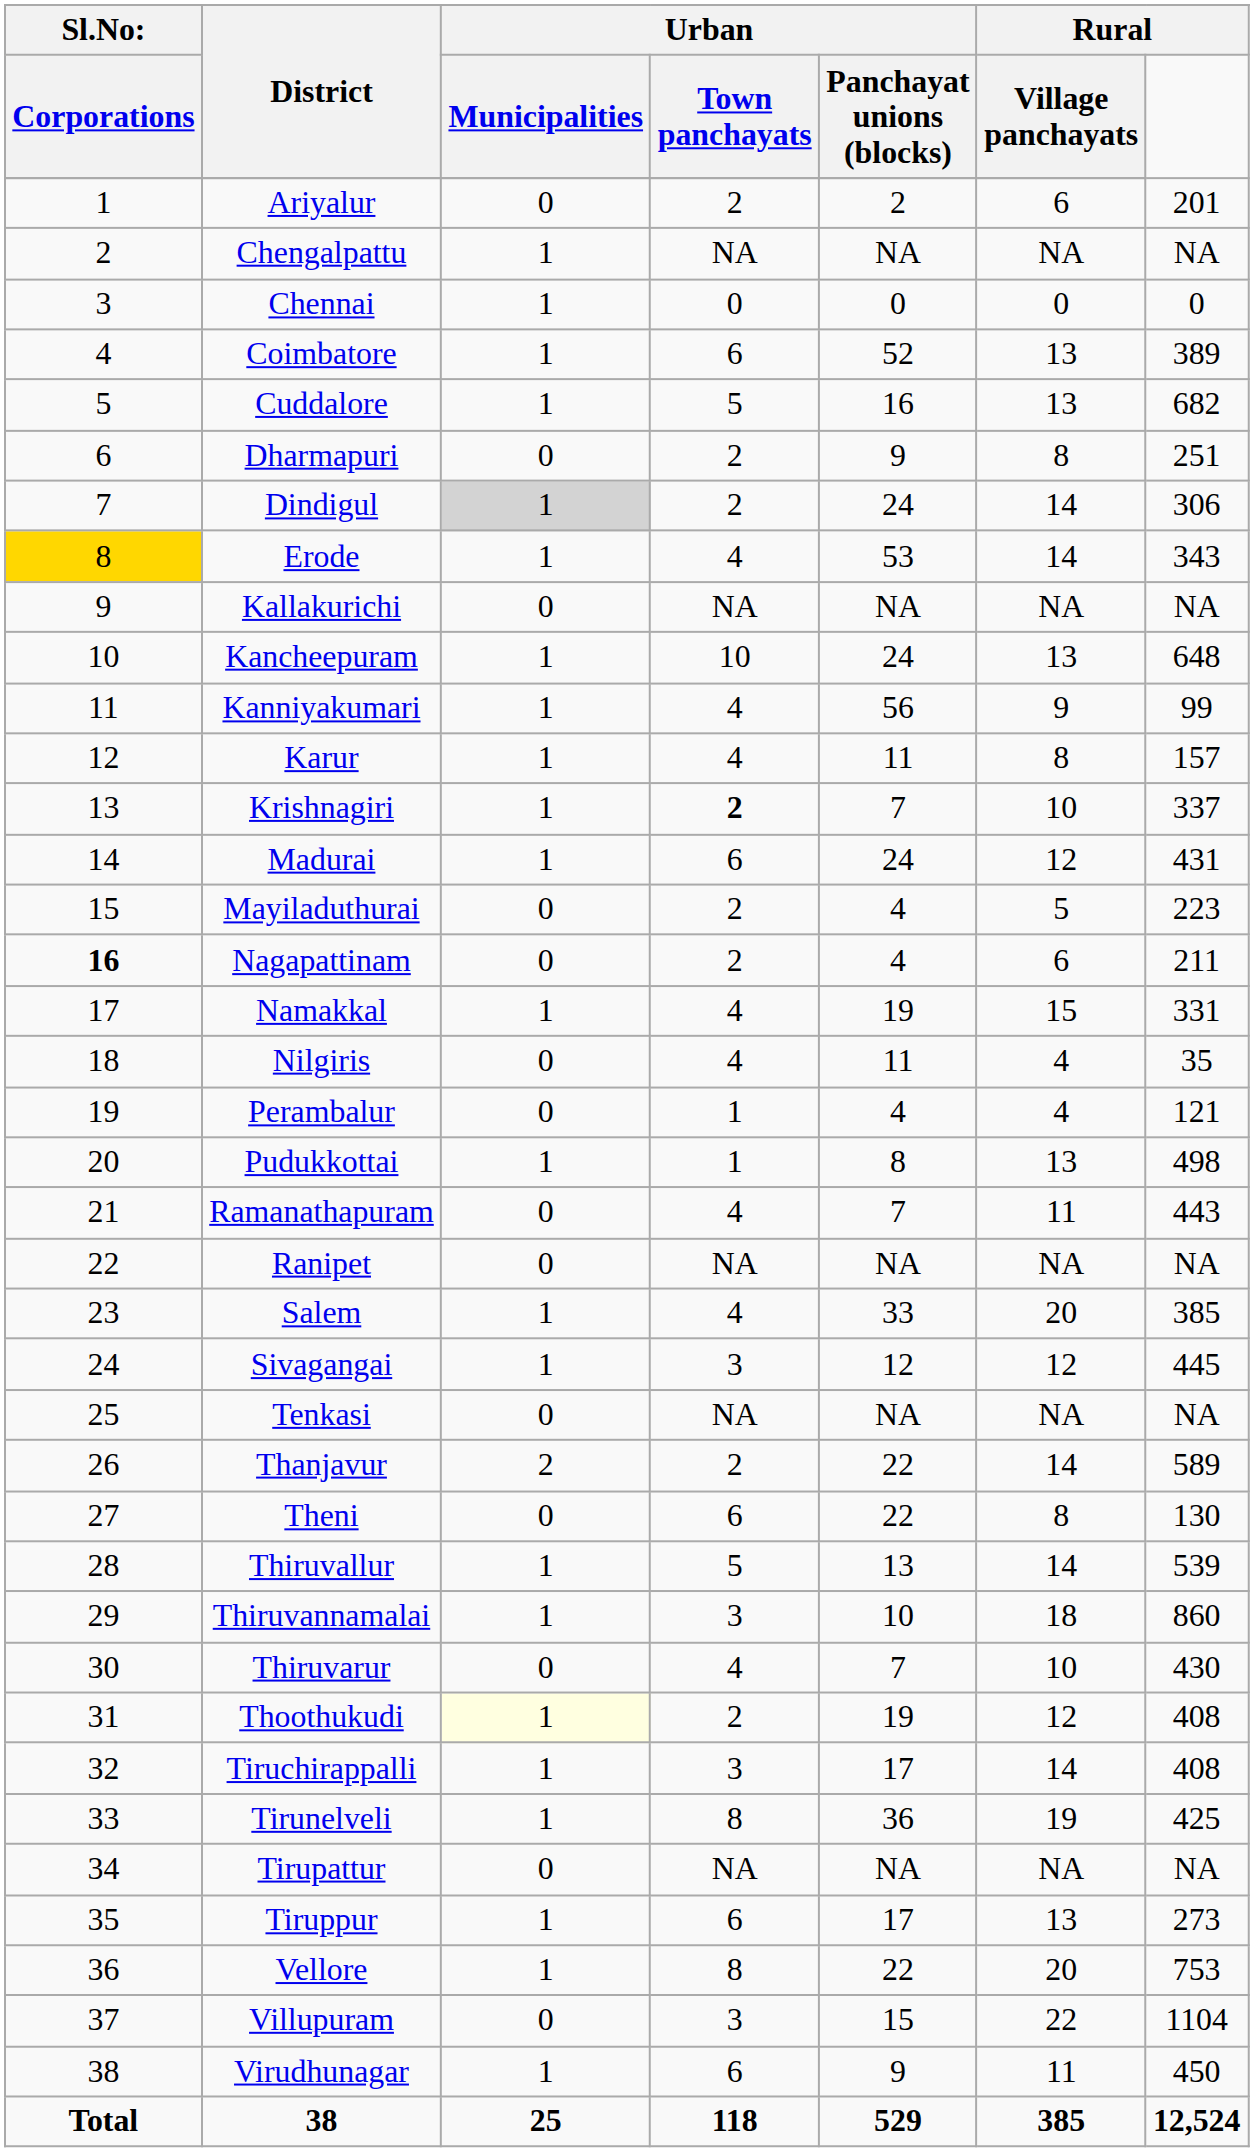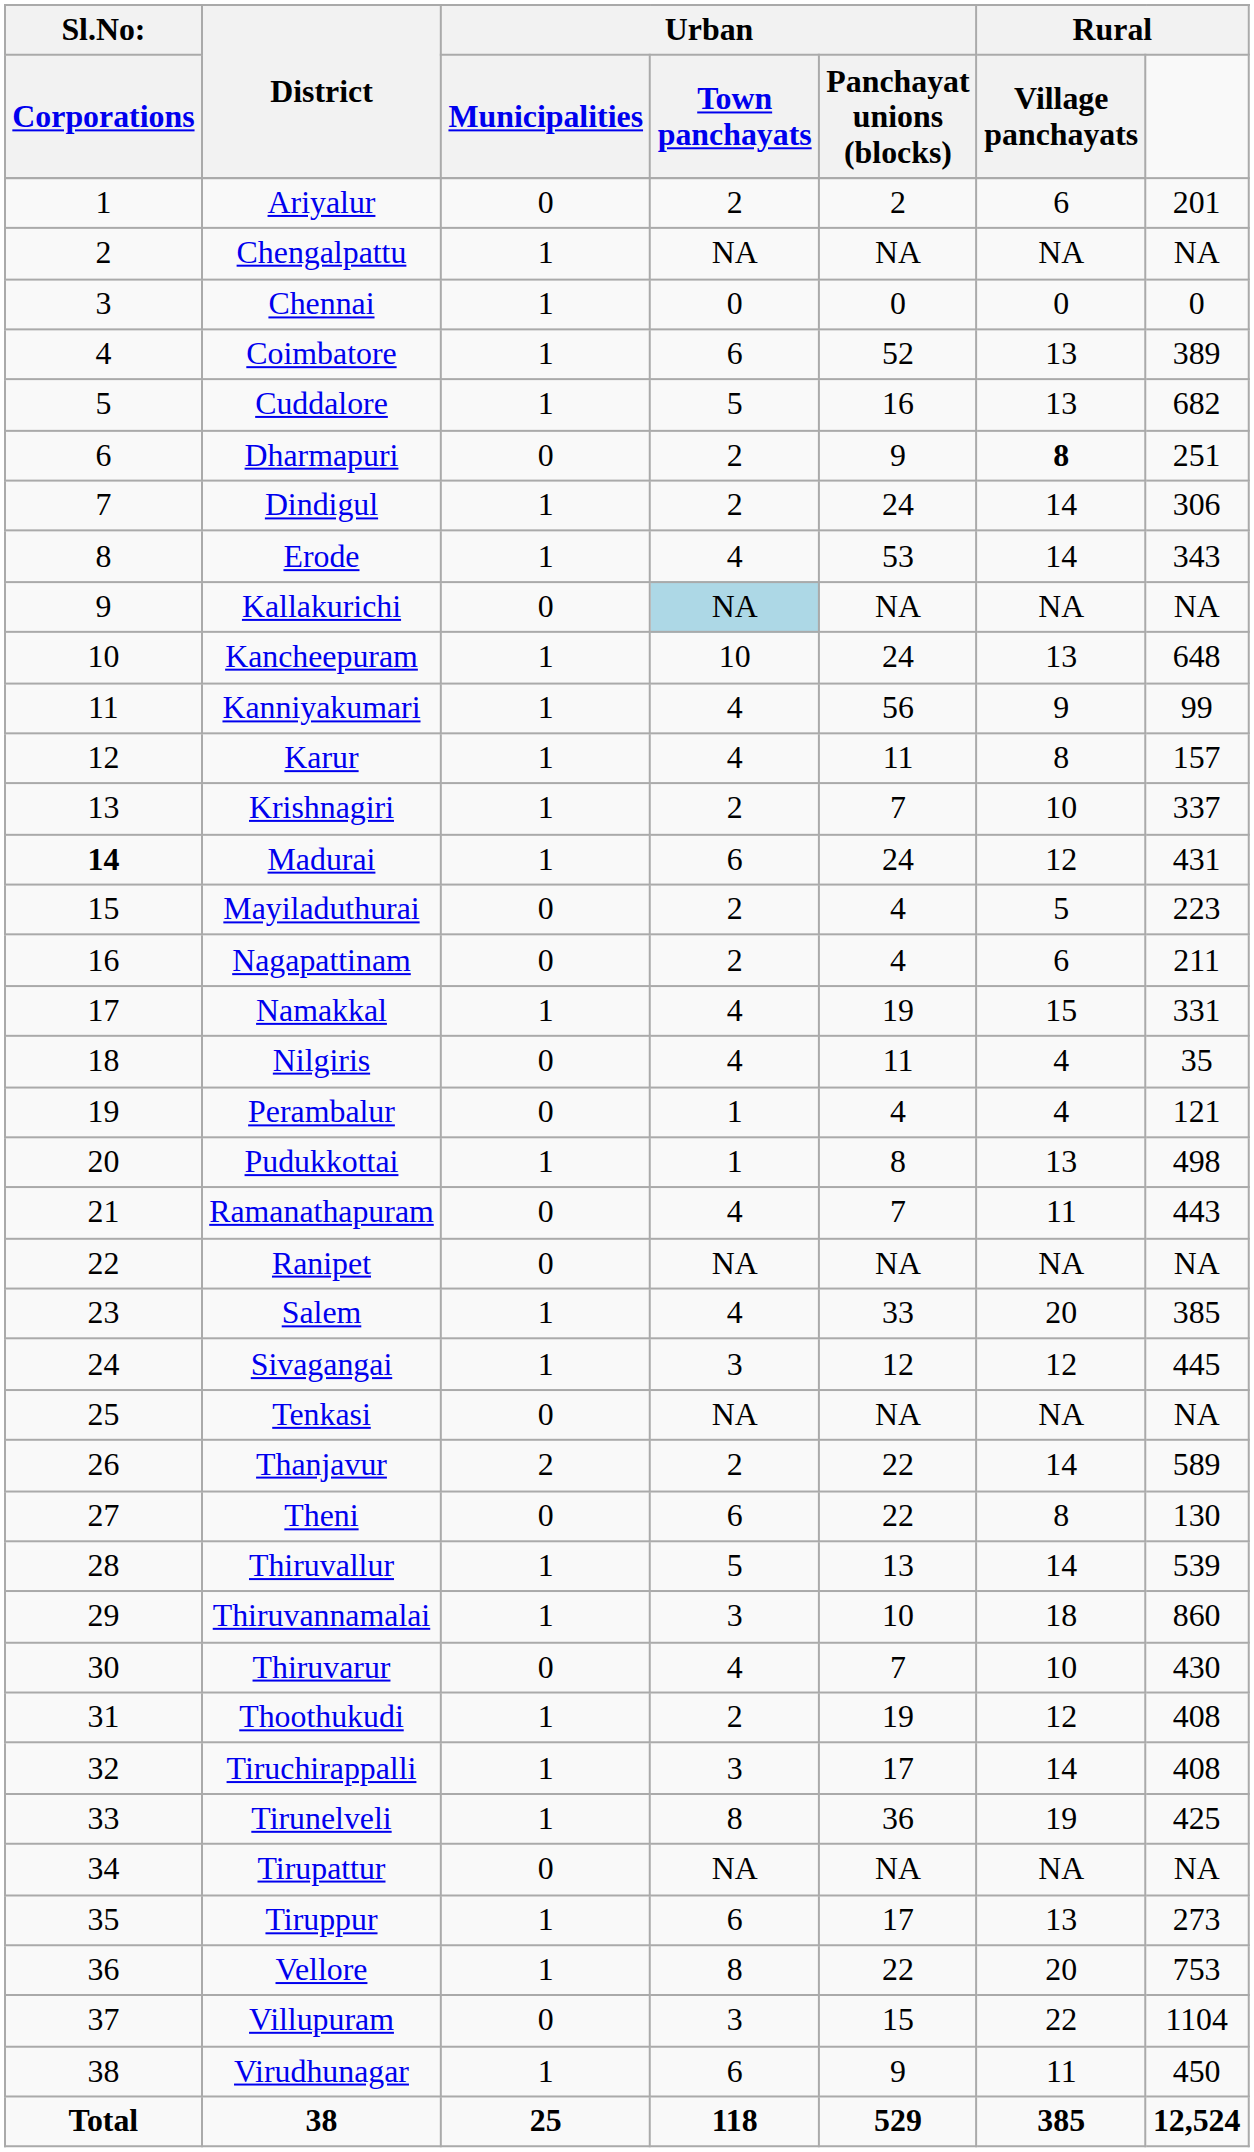(1061, 454) normal -> (1061, 454) bold
(546, 505) lightgrey background -> (546, 505) no background
(103, 555) gold background -> (103, 555) no background
(735, 606) no background -> (735, 606) lightblue background
(735, 808) bold -> (735, 808) normal
(103, 858) normal -> (103, 858) bold
(103, 959) bold -> (103, 959) normal
(546, 1717) lightyellow background -> (546, 1717) no background
